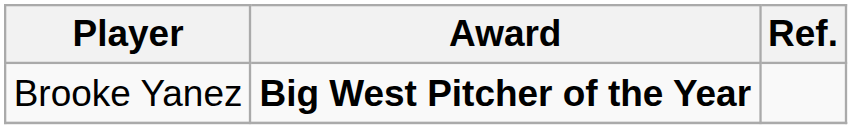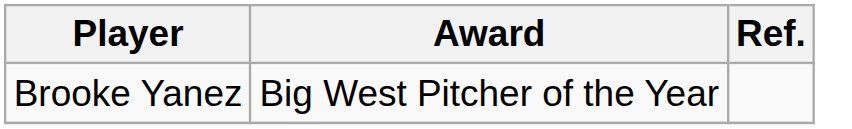(505, 92) bold -> (489, 92) normal
